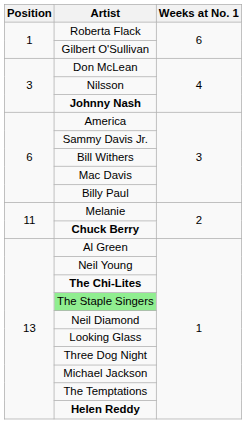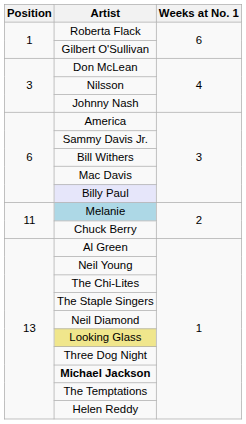(105, 103) bold -> (105, 103) normal
(105, 193) no background -> (105, 193) lavender background
(105, 211) no background -> (105, 211) lightblue background
(105, 229) bold -> (105, 229) normal
(105, 283) bold -> (105, 283) normal
(105, 301) lightgreen background -> (105, 301) no background
(105, 337) no background -> (105, 337) khaki background
(105, 373) normal -> (105, 373) bold
(105, 409) bold -> (105, 409) normal
